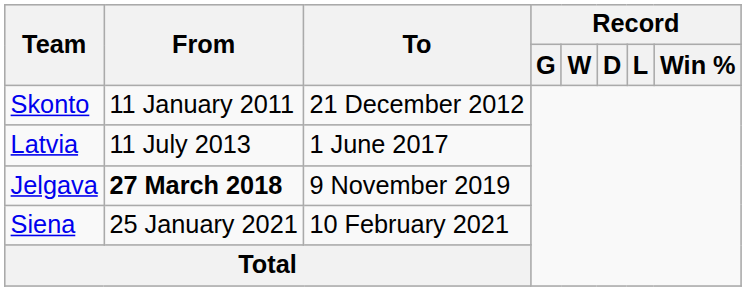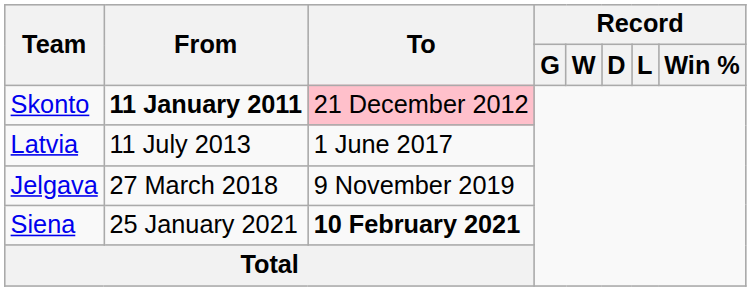(202, 104) normal -> (206, 104) bold
(417, 104) no background -> (421, 104) pink background
(196, 184) bold -> (194, 184) normal
(409, 225) normal -> (417, 225) bold
